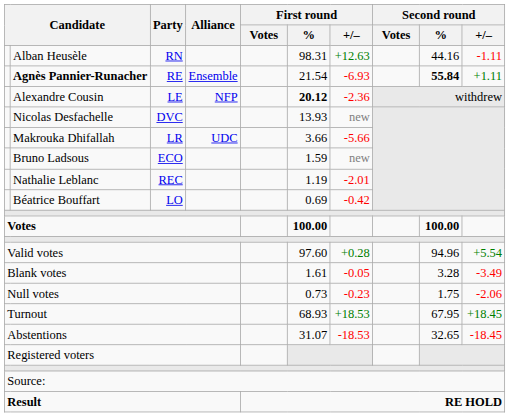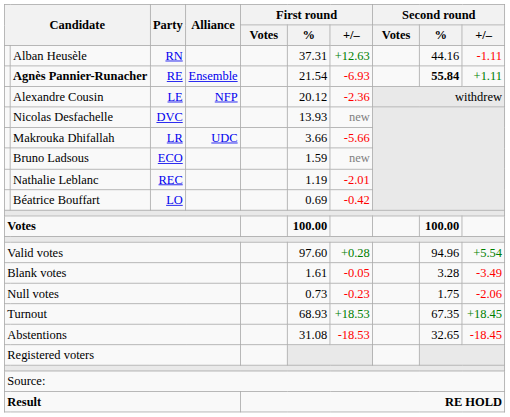(313, 56) 98.31 -> (313, 56) 37.31
(313, 97) bold -> (313, 97) normal
(445, 314) 67.95 -> (445, 314) 67.35
(313, 334) 31.07 -> (313, 334) 31.08
